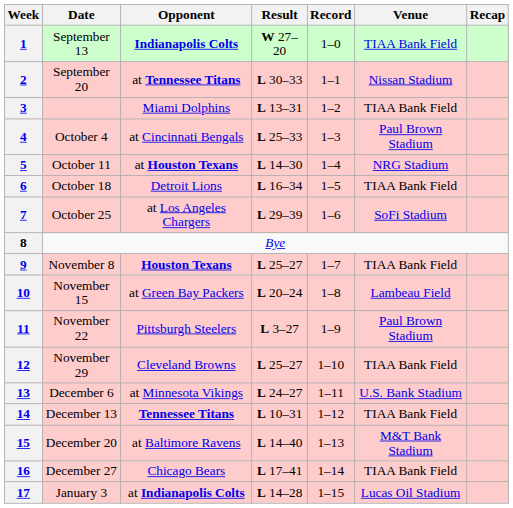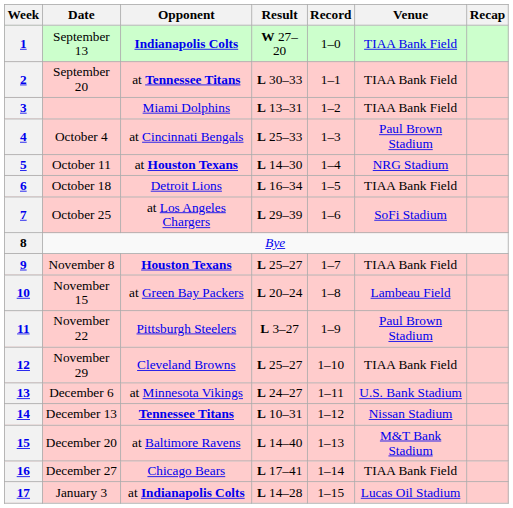(411, 79) Nissan Stadium -> (411, 79) TIAA Bank Field
(411, 414) TIAA Bank Field -> (411, 414) Nissan Stadium
